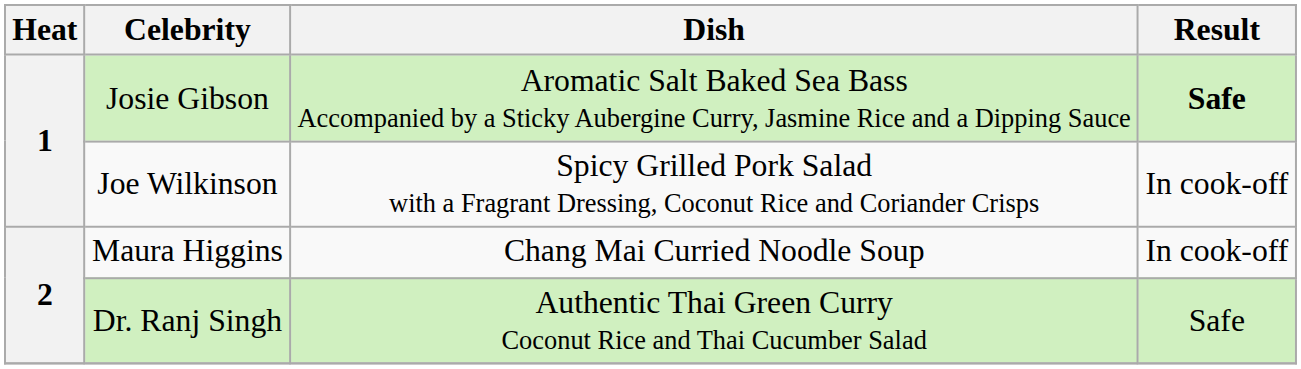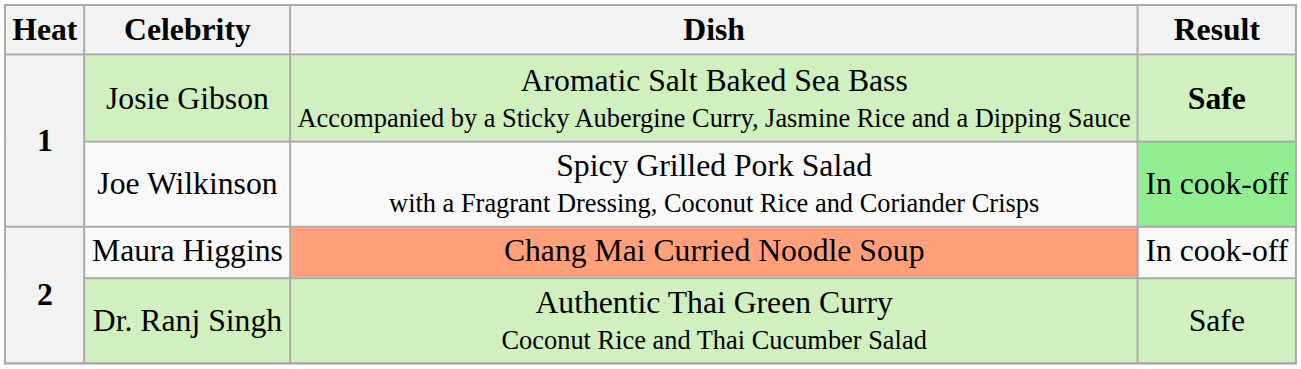(1217, 183) no background -> (1217, 183) lightgreen background
(714, 251) no background -> (714, 251) lightsalmon background
